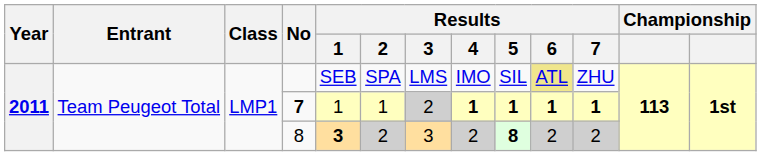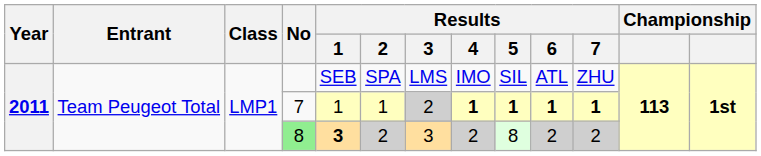(552, 78) khaki background -> (552, 78) no background
(299, 107) bold -> (299, 107) normal
(299, 136) no background -> (299, 136) lightgreen background
(513, 136) bold -> (513, 136) normal
